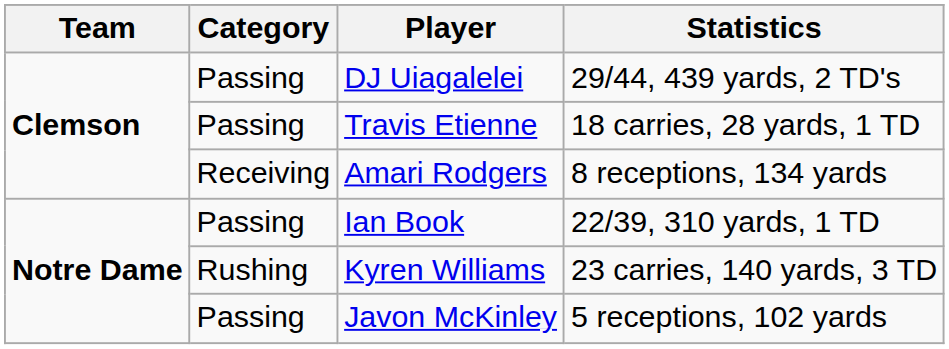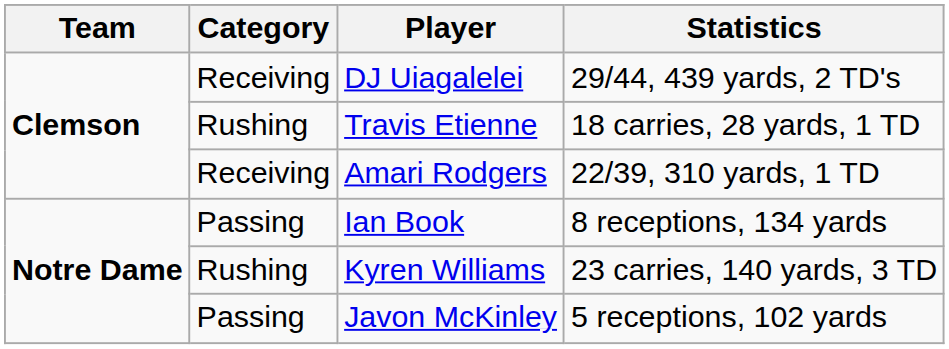(251, 76) Passing -> (263, 76) Receiving
(251, 125) Passing -> (252, 125) Rushing
(729, 173) 8 receptions, 134 yards -> (725, 173) 22/39, 310 yards, 1 TD
(725, 221) 22/39, 310 yards, 1 TD -> (729, 221) 8 receptions, 134 yards
